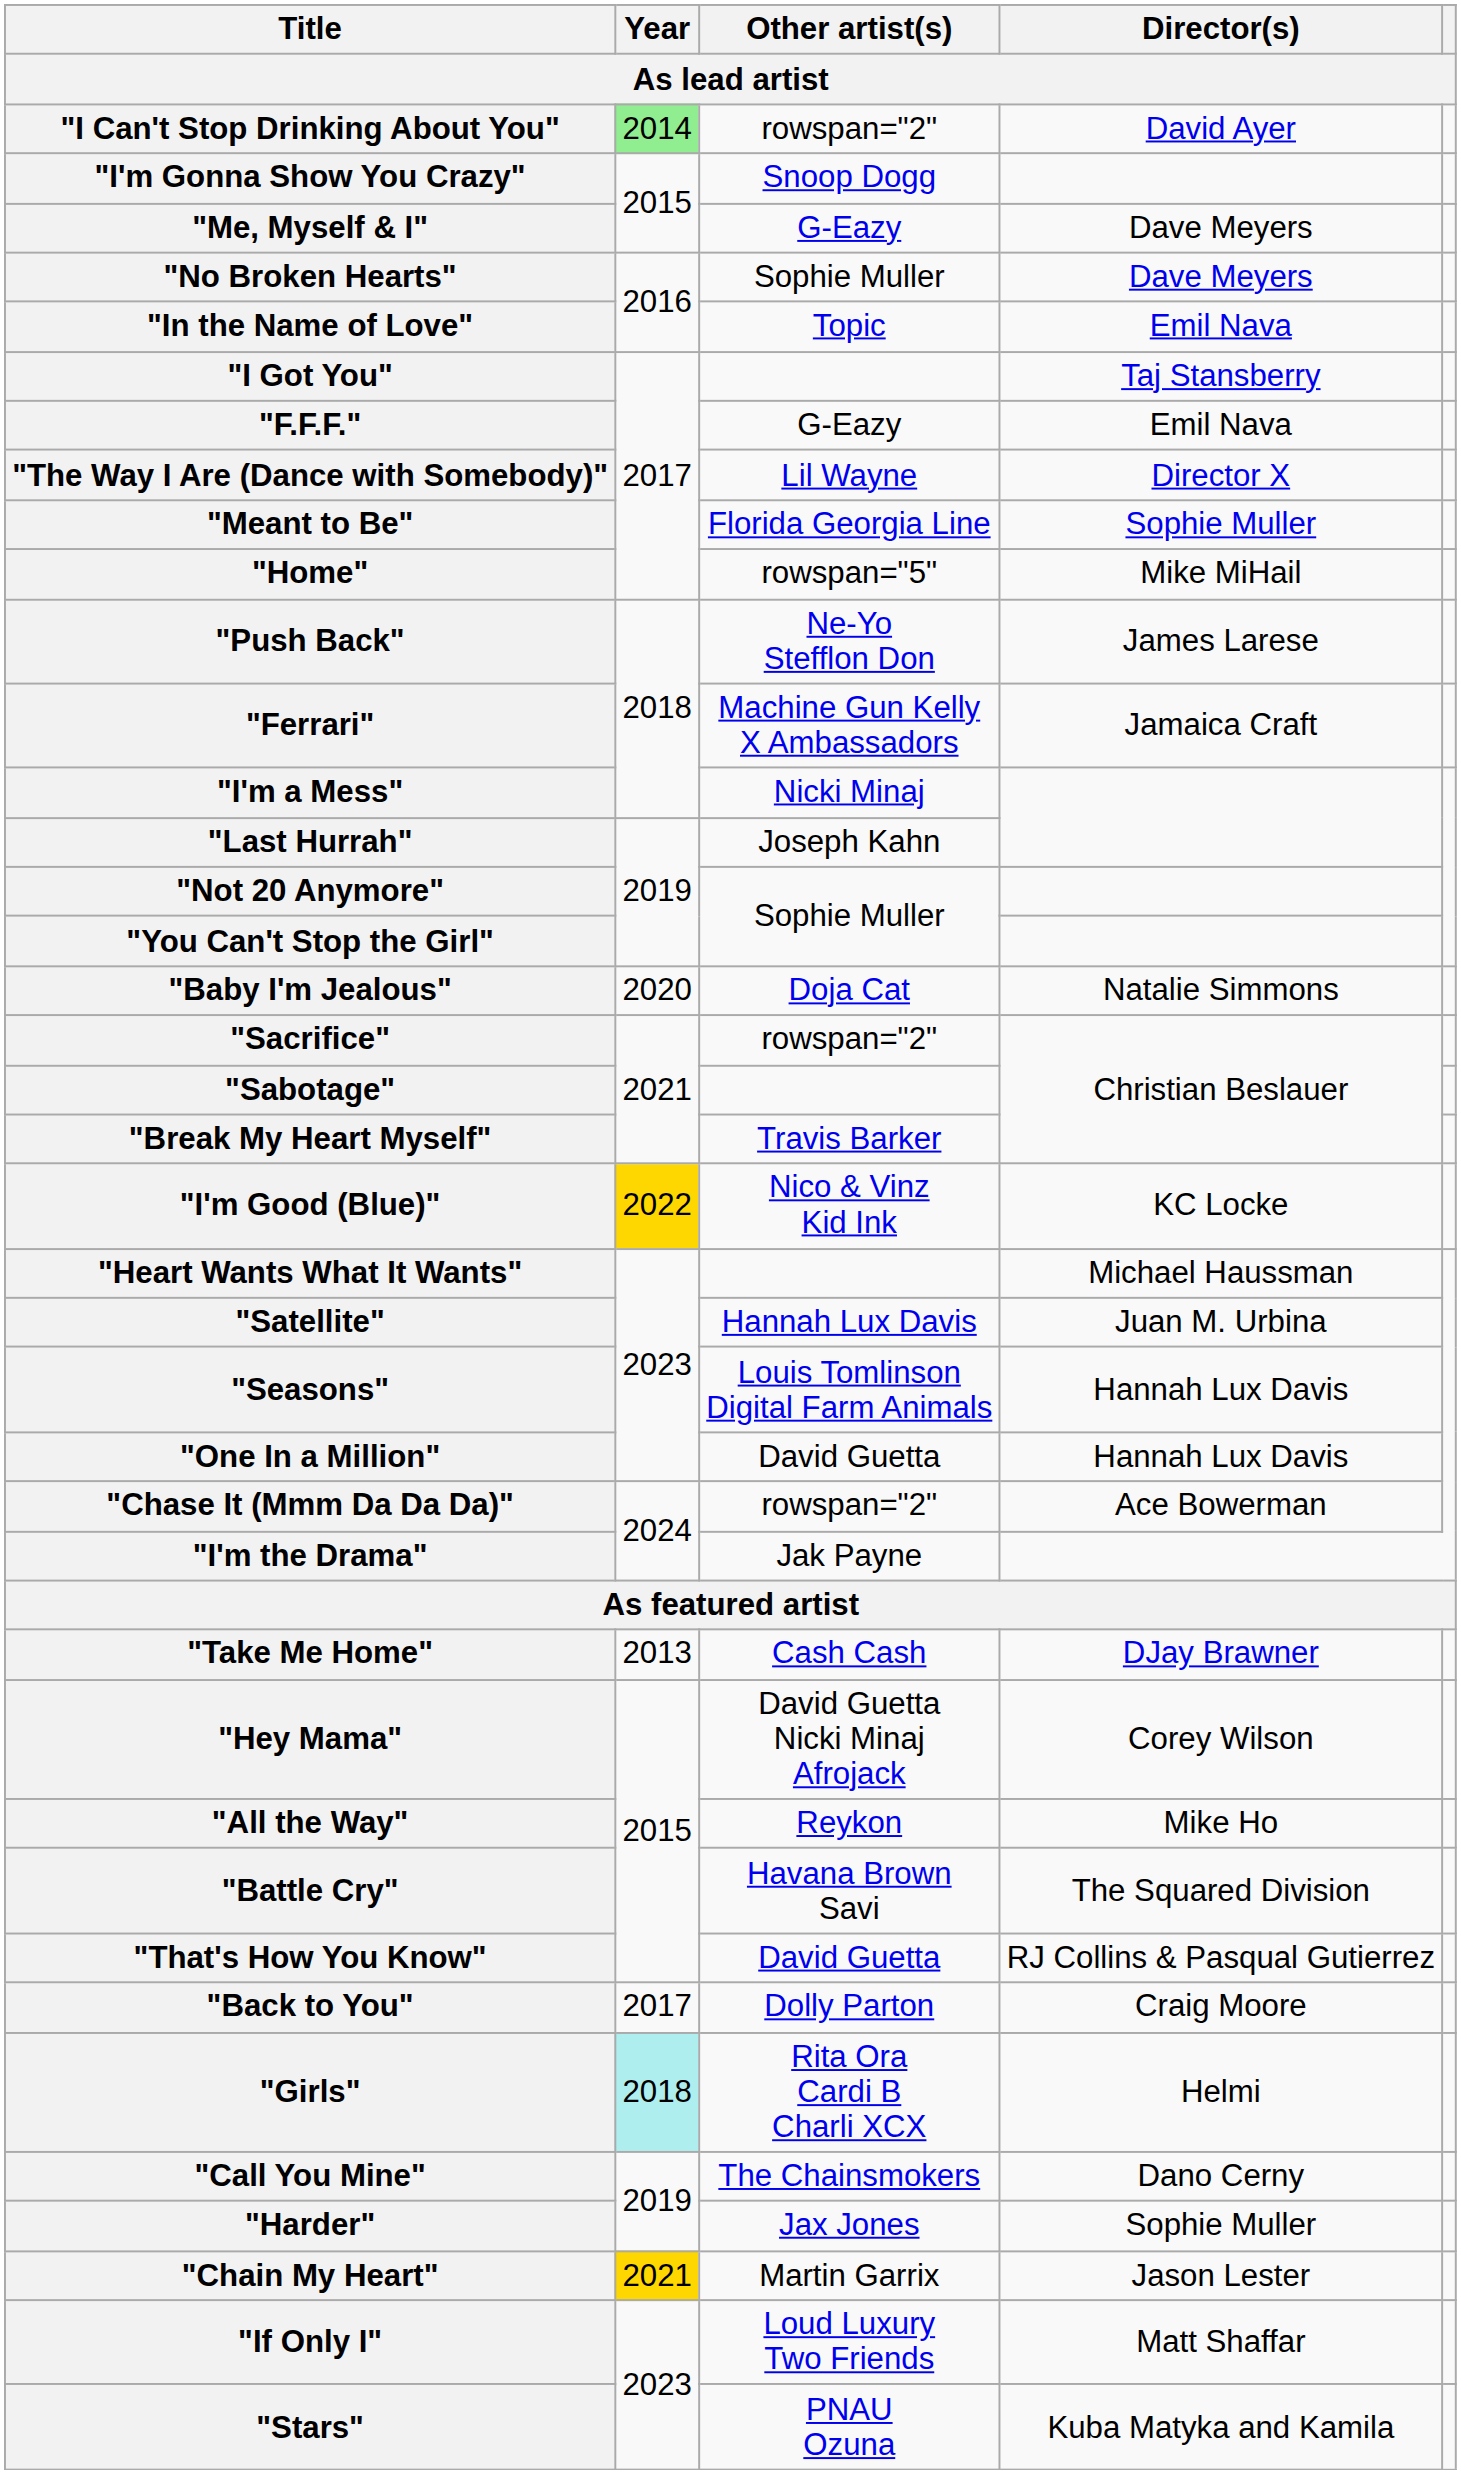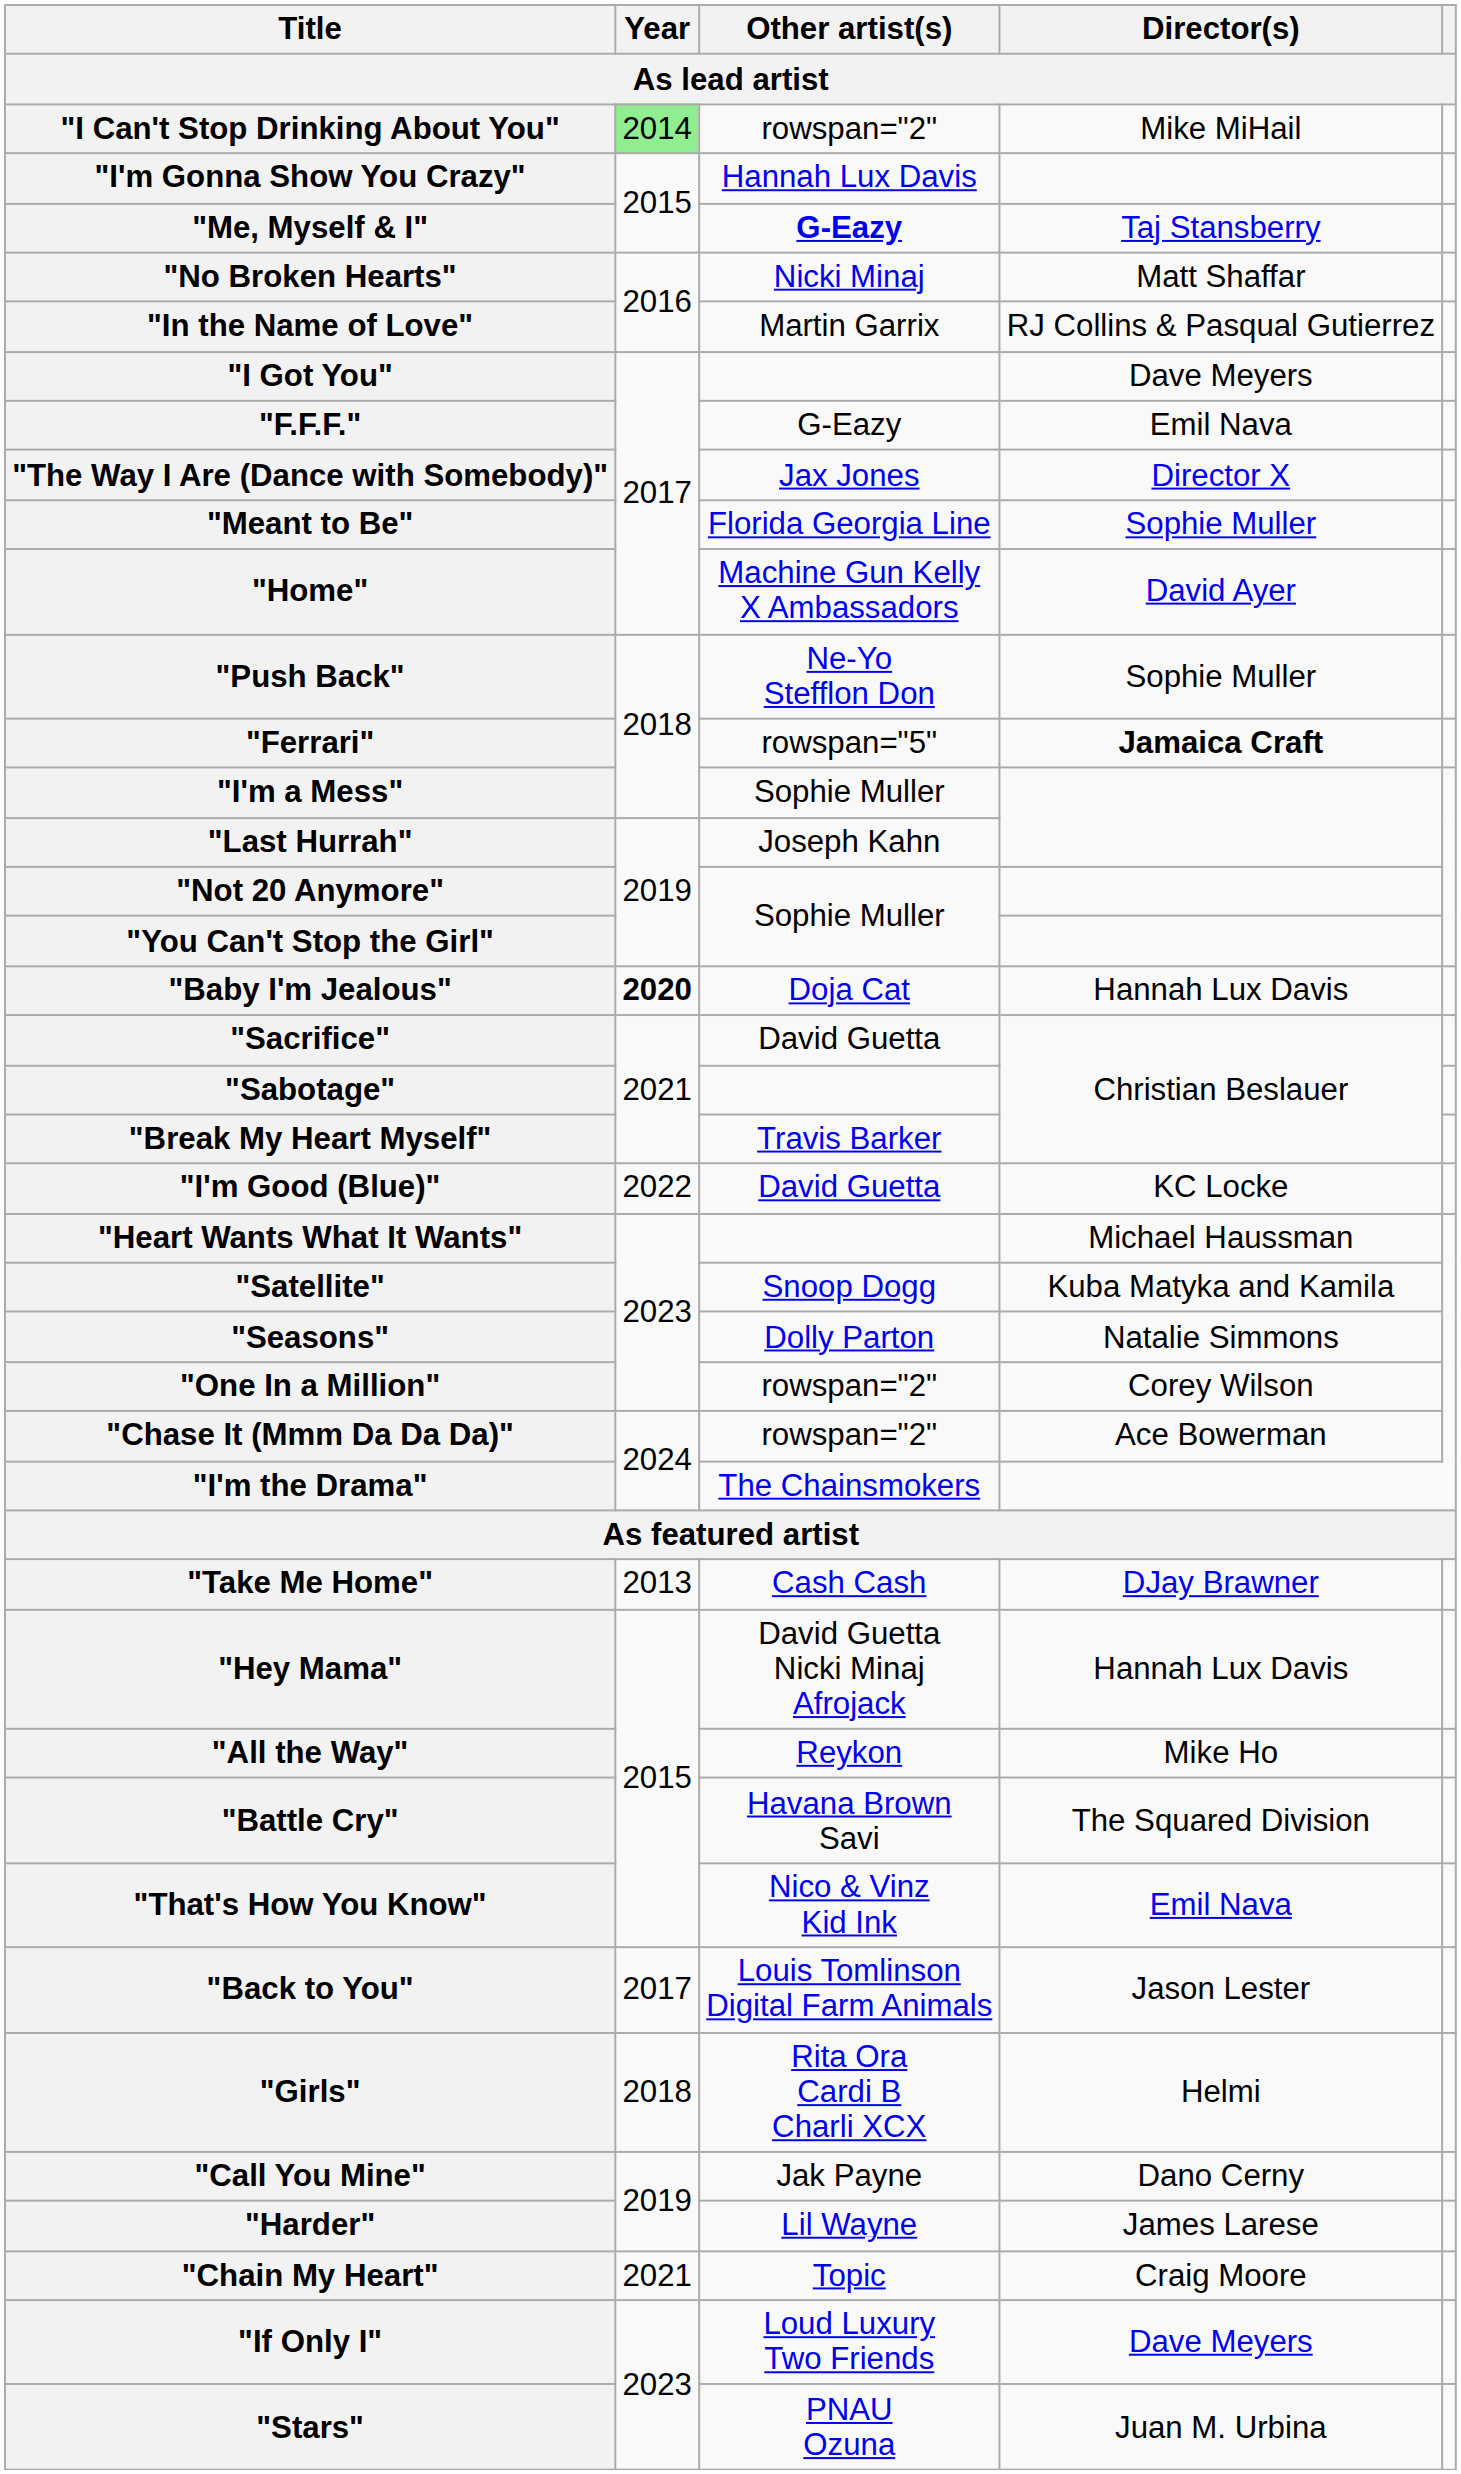(1221, 128) David Ayer -> (1221, 128) Mike MiHail
(849, 177) Snoop Dogg -> (849, 177) Hannah Lux Davis
(849, 227) normal -> (849, 227) bold
(1221, 227) Dave Meyers -> (1221, 227) Taj Stansberry
(849, 276) Sophie Muller -> (849, 276) Nicki Minaj
(1221, 276) Dave Meyers -> (1221, 276) Matt Shaffar
(849, 326) Topic -> (849, 326) Martin Garrix
(1221, 326) Emil Nava -> (1221, 326) RJ Collins & Pasqual Gutierrez
(1221, 375) Taj Stansberry -> (1221, 375) Dave Meyers
(849, 474) Lil Wayne -> (849, 474) Jax Jones
(849, 573) rowspan="5" -> (849, 591) Machine Gun Kelly X Ambassadors
(1221, 573) Mike MiHail -> (1221, 591) David Ayer
(1221, 640) James Larese -> (1221, 675) Sophie Muller
(849, 725) Machine Gun Kelly X Ambassadors -> (849, 742) rowspan="5"
(1221, 725) normal -> (1221, 742) bold
(849, 792) Nicki Minaj -> (849, 792) Sophie Muller
(657, 990) normal -> (657, 990) bold
(1221, 990) Natalie Simmons -> (1221, 990) Hannah Lux Davis
(849, 1039) rowspan="2" -> (849, 1039) David Guetta
(657, 1205) gold background -> (657, 1188) no background
(849, 1205) Nico & Vinz Kid Ink -> (849, 1188) David Guetta
(849, 1322) Hannah Lux Davis -> (849, 1286) Snoop Dogg
(1221, 1322) Juan M. Urbina -> (1221, 1286) Kuba Matyka and Kamila
(849, 1389) Louis Tomlinson Digital Farm Animals -> (849, 1336) Dolly Parton
(1221, 1389) Hannah Lux Davis -> (1221, 1336) Natalie Simmons
(849, 1456) David Guetta -> (849, 1385) rowspan="2"
(1221, 1456) Hannah Lux Davis -> (1221, 1385) Corey Wilson
(849, 1555) Jak Payne -> (849, 1484) The Chainsmokers
(1221, 1738) Corey Wilson -> (1221, 1668) Hannah Lux Davis
(849, 1957) David Guetta -> (849, 1904) Nico & Vinz Kid Ink
(1221, 1957) RJ Collins & Pasqual Gutierrez -> (1221, 1904) Emil Nava
(849, 2006) Dolly Parton -> (849, 1989) Louis Tomlinson Digital Farm Animals
(1221, 2006) Craig Moore -> (1221, 1989) Jason Lester
(657, 2091) paleturquoise background -> (657, 2091) no background
(849, 2175) The Chainsmokers -> (849, 2175) Jak Payne
(849, 2225) Jax Jones -> (849, 2225) Lil Wayne
(1221, 2225) Sophie Muller -> (1221, 2225) James Larese
(657, 2274) gold background -> (657, 2274) no background
(849, 2274) Martin Garrix -> (849, 2274) Topic
(1221, 2274) Jason Lester -> (1221, 2274) Craig Moore
(1221, 2341) Matt Shaffar -> (1221, 2341) Dave Meyers
(1221, 2426) Kuba Matyka and Kamila -> (1221, 2426) Juan M. Urbina
